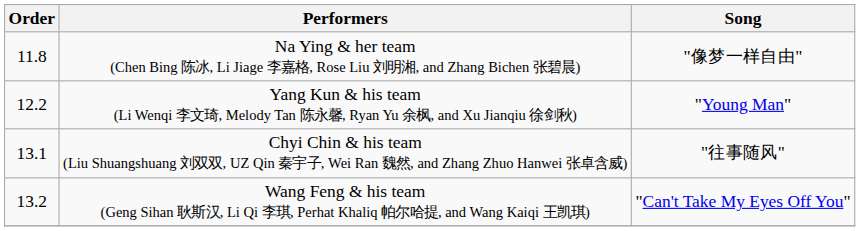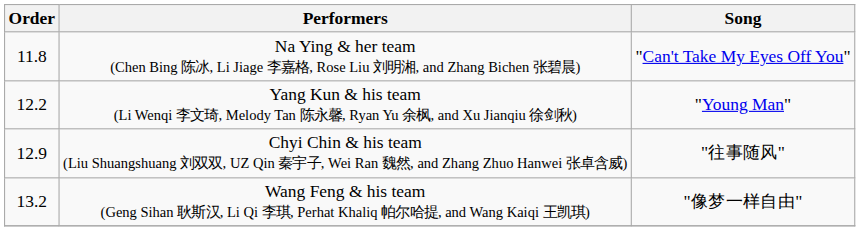(743, 55) "像梦一样自由" -> (743, 56) "Can't Take My Eyes Off You"
(32, 153) 13.1 -> (32, 153) 12.9
(743, 201) "Can't Take My Eyes Off You" -> (743, 200) "像梦一样自由"
